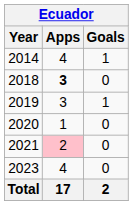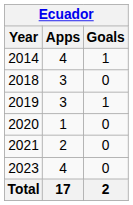(63, 80) bold -> (63, 80) normal
(63, 146) pink background -> (63, 146) no background
